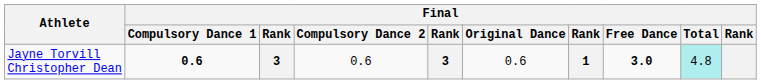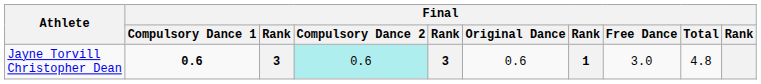(361, 61) no background -> (361, 61) paleturquoise background
(642, 61) bold -> (642, 61) normal
(701, 61) paleturquoise background -> (701, 61) no background
